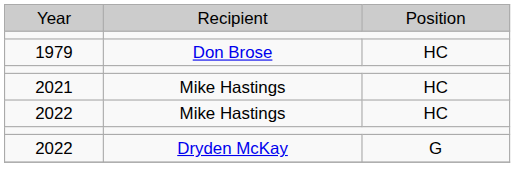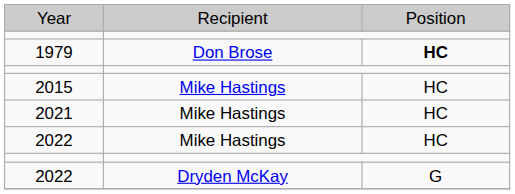(436, 53) normal -> (436, 53) bold
+ row: (54, 87)
